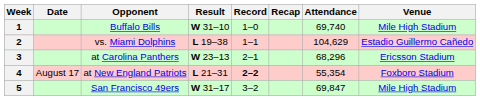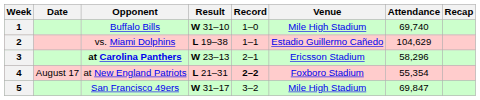columns swapped: (417, 12) <-> (286, 12)
(135, 57) normal -> (135, 57) bold
(331, 57) 68,296 -> (414, 57) 58,296
